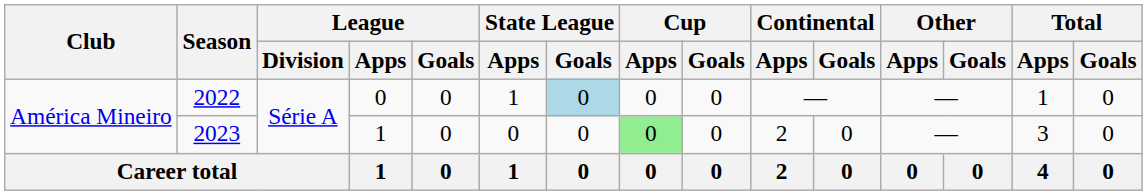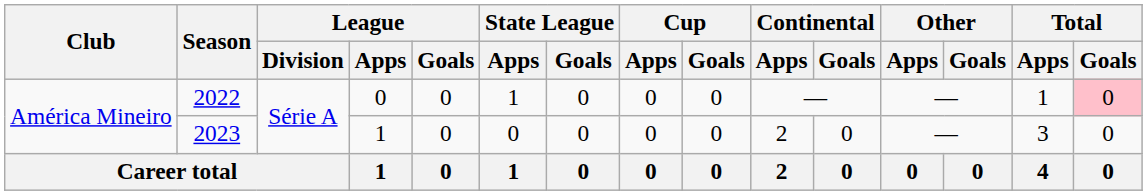(583, 97) lightblue background -> (583, 97) no background
(1108, 97) no background -> (1108, 97) pink background
(651, 134) lightgreen background -> (651, 134) no background
